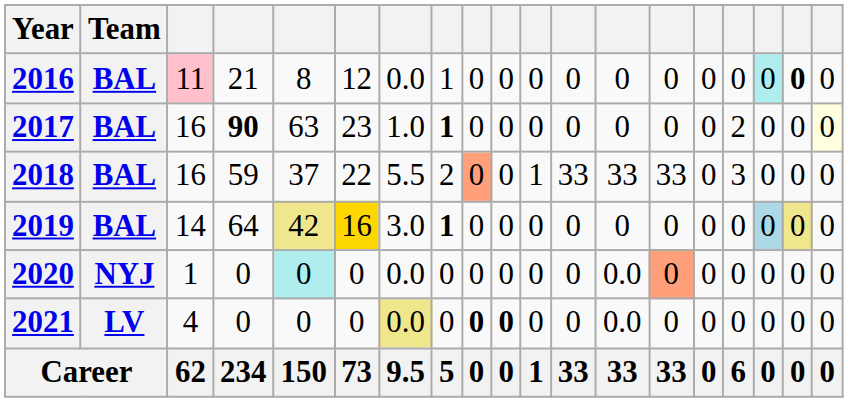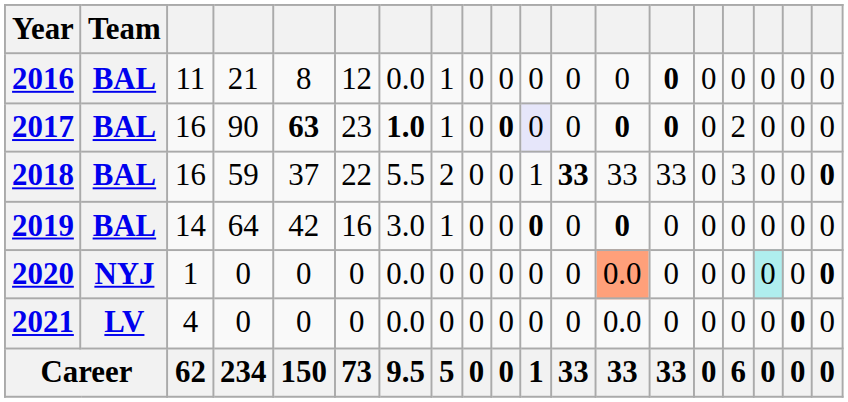(190, 77) pink background -> (190, 77) no background
(671, 77) normal -> (671, 77) bold
(768, 77) paleturquoise background -> (768, 77) no background
(798, 77) bold -> (798, 77) normal
(243, 126) bold -> (243, 126) normal
(304, 126) normal -> (304, 126) bold
(406, 126) normal -> (406, 126) bold
(447, 126) bold -> (447, 126) normal
(506, 126) normal -> (506, 126) bold
(536, 126) no background -> (536, 126) lavender background
(622, 126) normal -> (622, 126) bold
(671, 126) normal -> (671, 126) bold
(827, 126) lightyellow background -> (827, 126) no background
(477, 175) lightsalmon background -> (477, 175) no background
(573, 175) normal -> (573, 175) bold
(827, 175) normal -> (827, 175) bold
(304, 224) khaki background -> (304, 224) no background
(357, 224) gold background -> (357, 224) no background
(447, 224) bold -> (447, 224) normal
(536, 224) normal -> (536, 224) bold
(622, 224) normal -> (622, 224) bold
(768, 224) lightblue background -> (768, 224) no background
(798, 224) khaki background -> (798, 224) no background
(304, 273) paleturquoise background -> (304, 273) no background
(622, 273) no background -> (622, 273) lightsalmon background
(671, 273) lightsalmon background -> (671, 273) no background
(768, 273) no background -> (768, 273) paleturquoise background
(827, 273) normal -> (827, 273) bold
(406, 322) khaki background -> (406, 322) no background
(477, 322) bold -> (477, 322) normal
(506, 322) bold -> (506, 322) normal
(798, 322) normal -> (798, 322) bold
